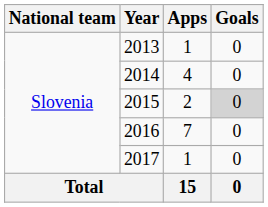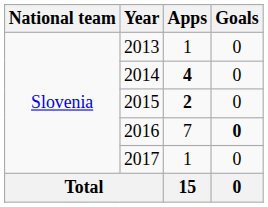(187, 74) normal -> (187, 74) bold
(187, 103) normal -> (187, 103) bold
(237, 103) lightgrey background -> (237, 103) no background
(237, 131) normal -> (237, 131) bold
